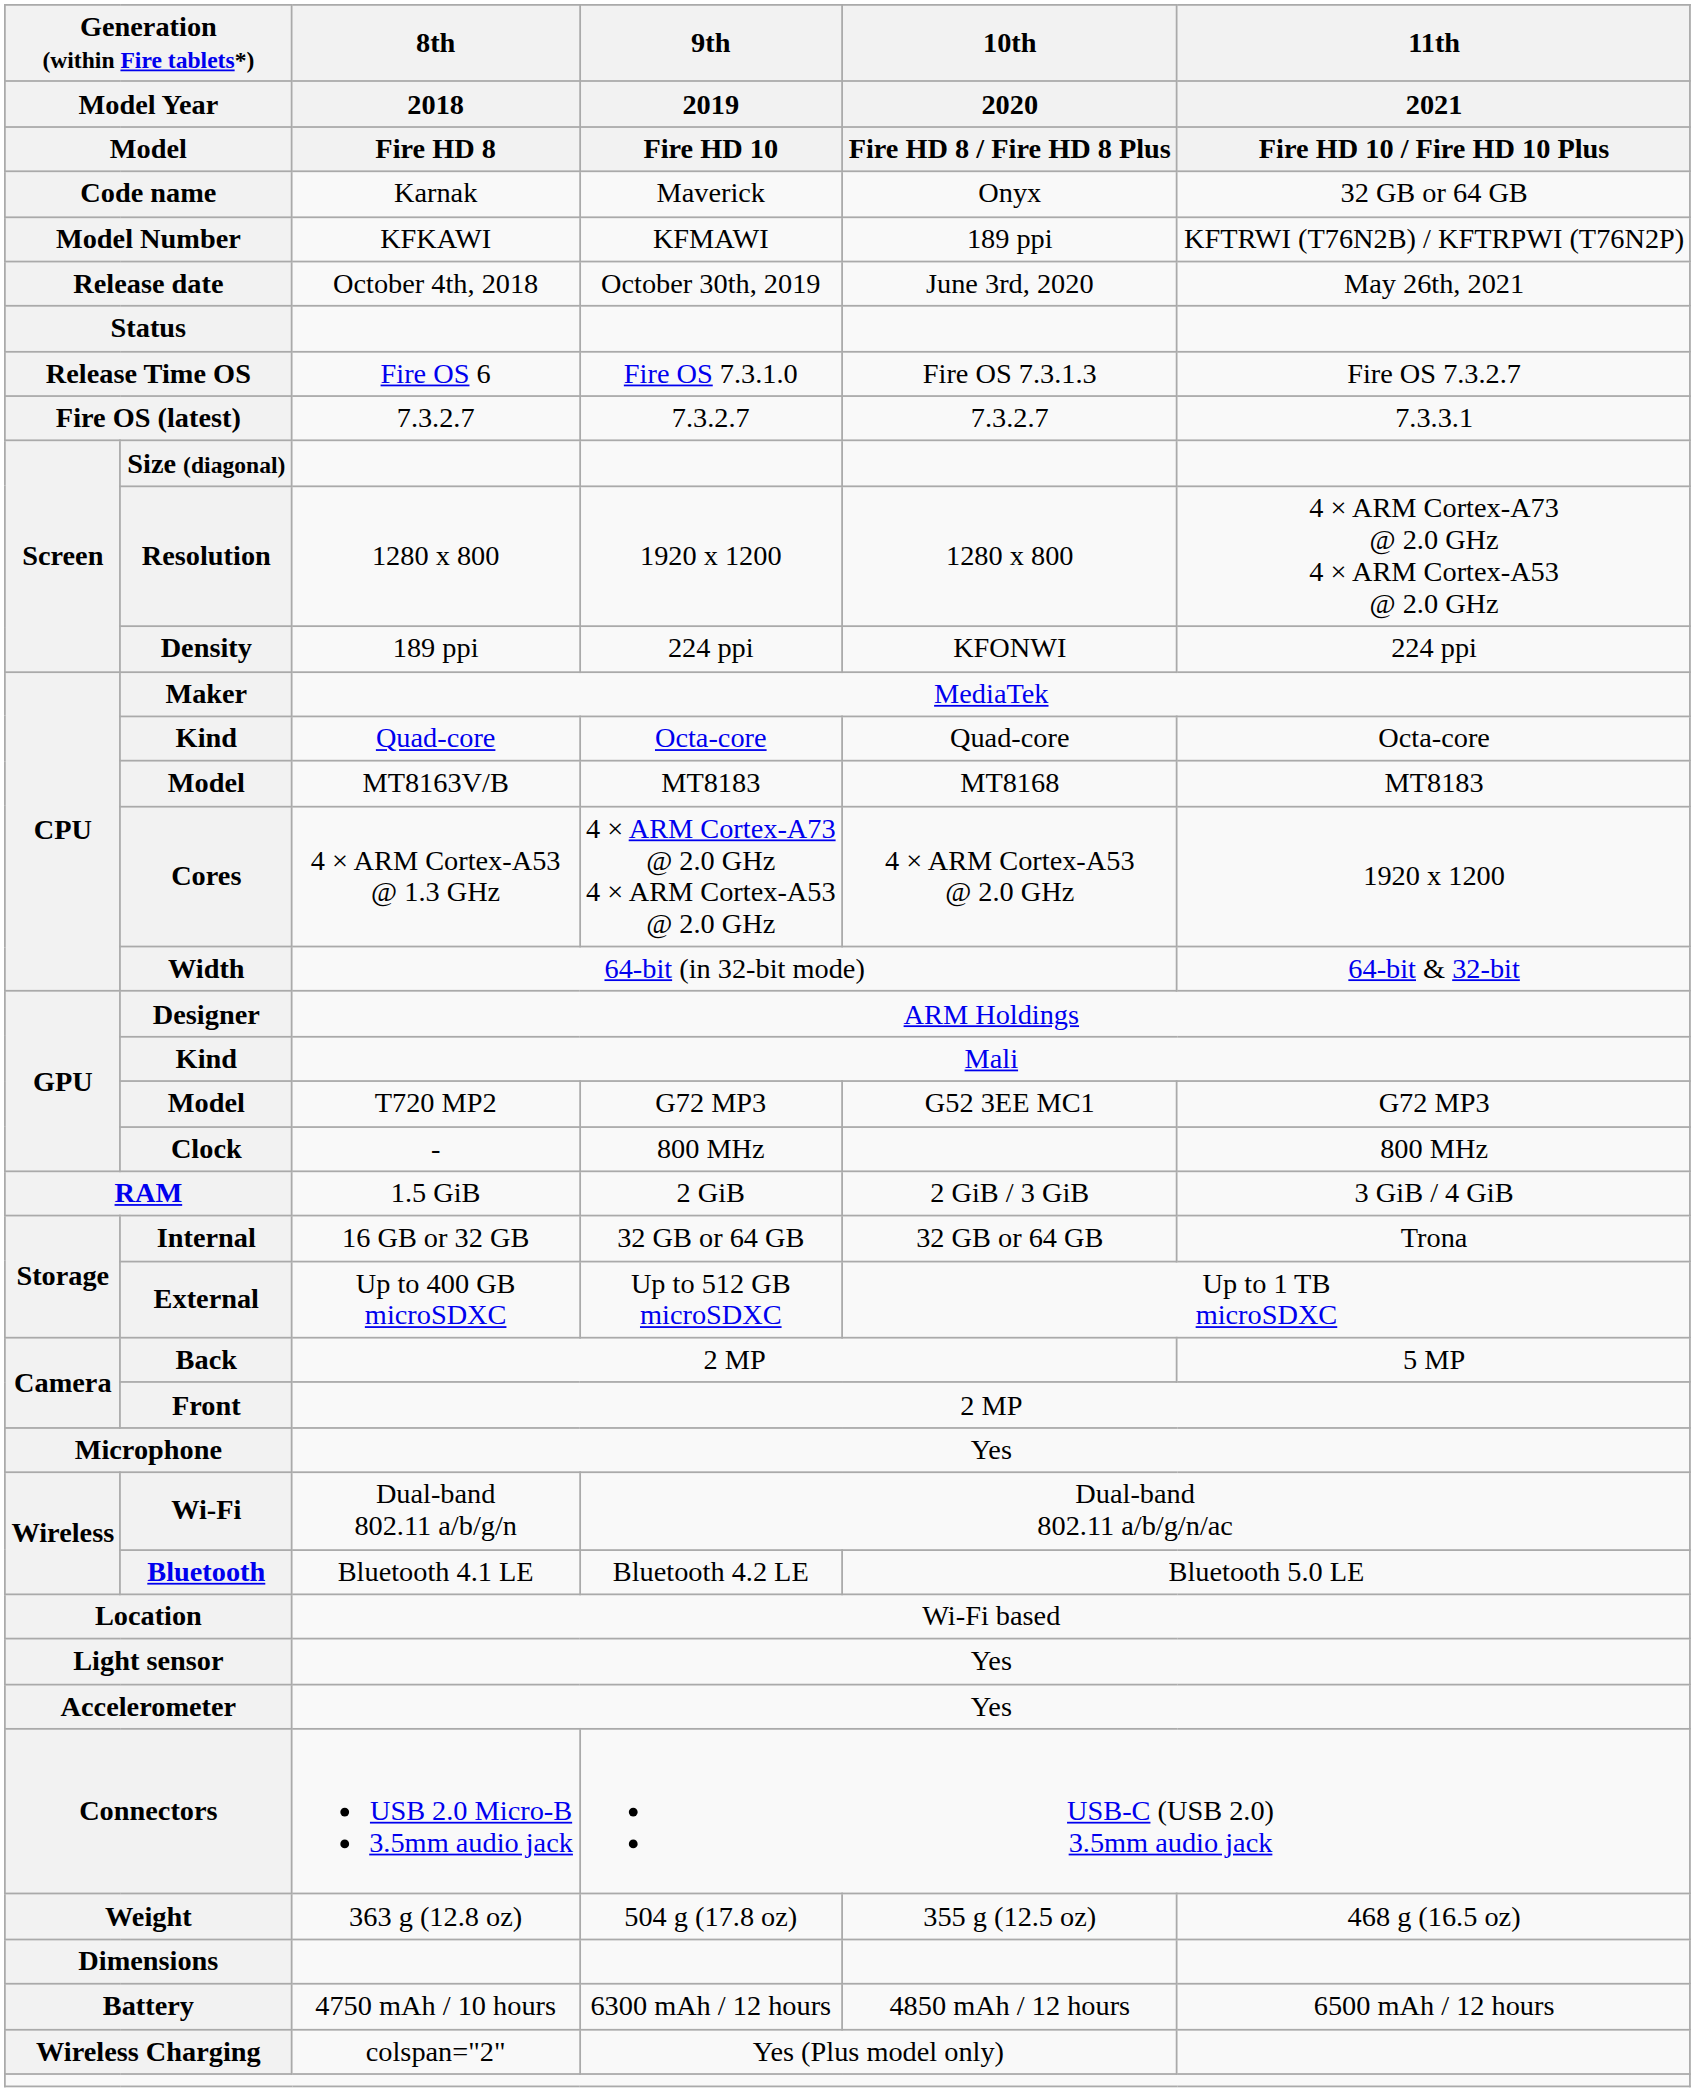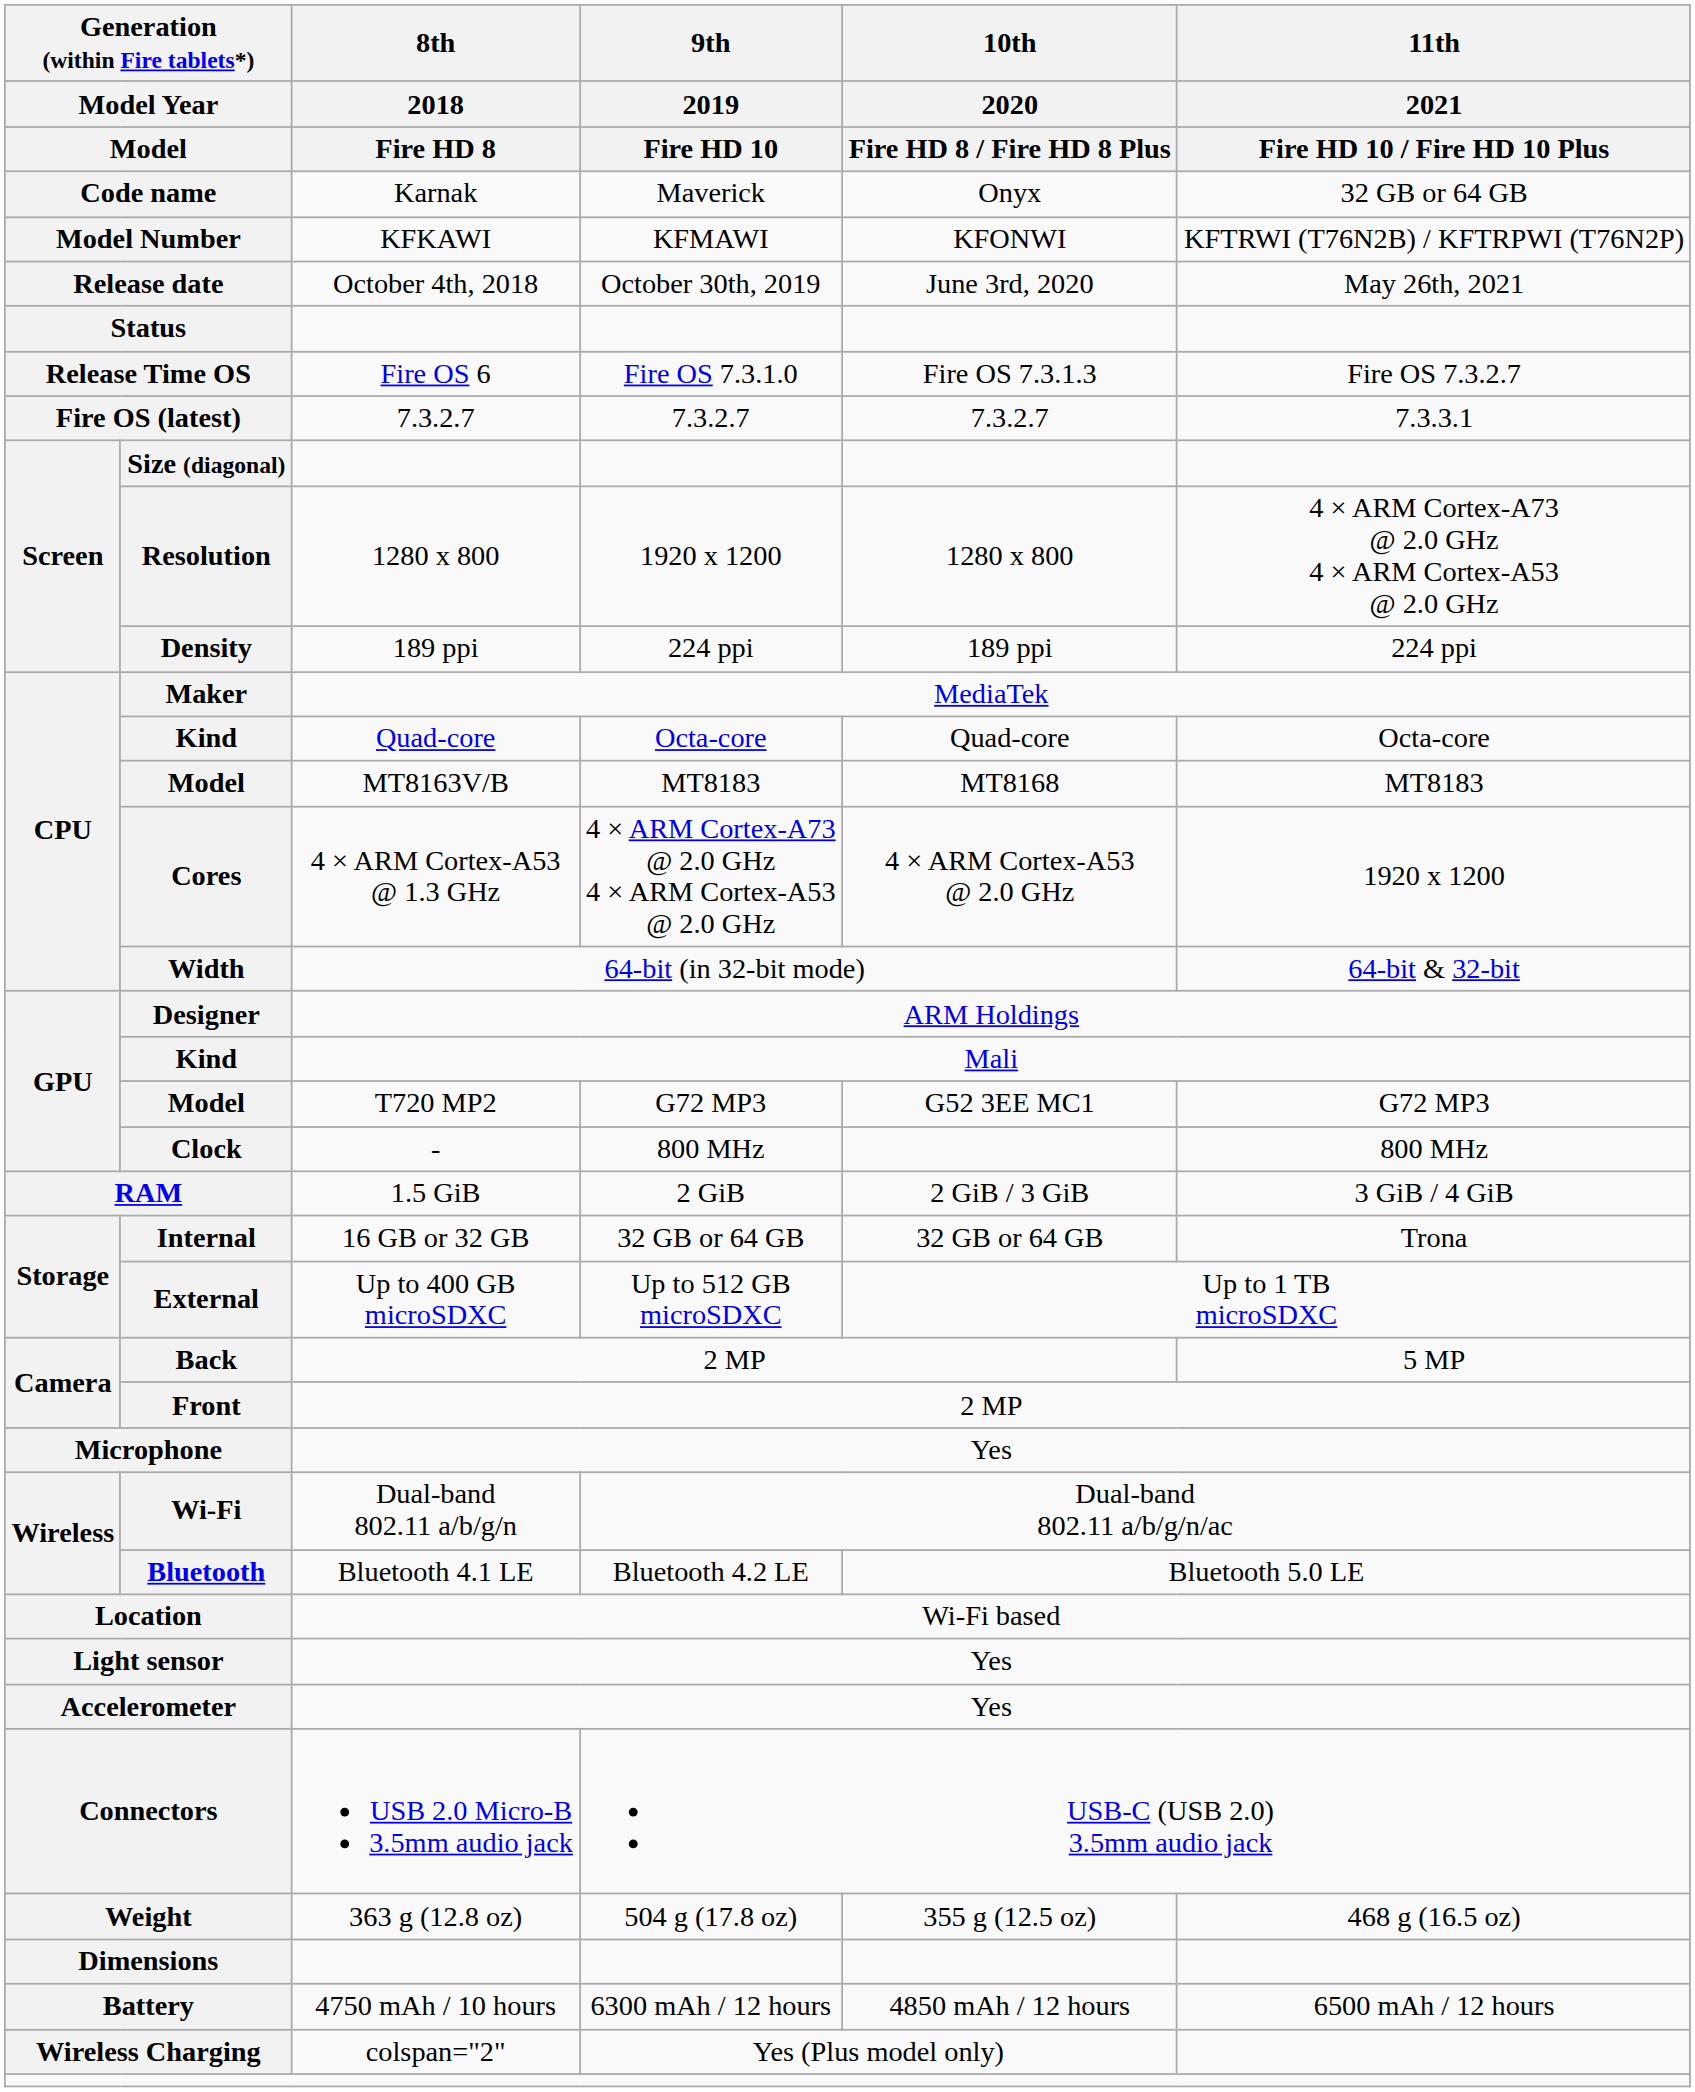(1010, 238) 189 ppi -> (1010, 238) KFONWI
(1010, 648) KFONWI -> (1010, 648) 189 ppi
